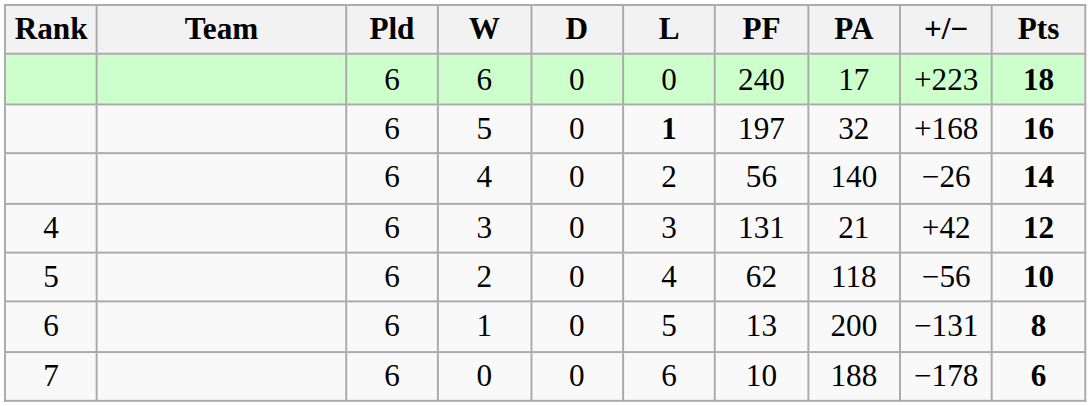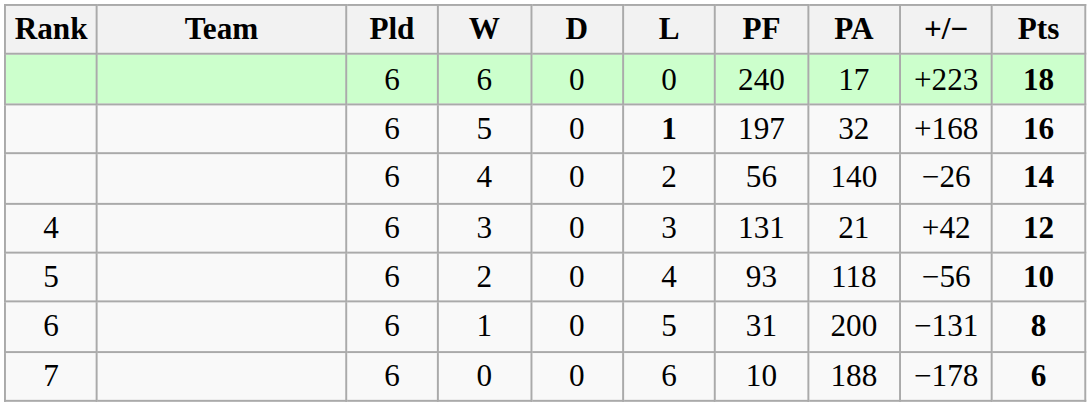(761, 276) 62 -> (761, 276) 93
(761, 326) 13 -> (761, 326) 31
